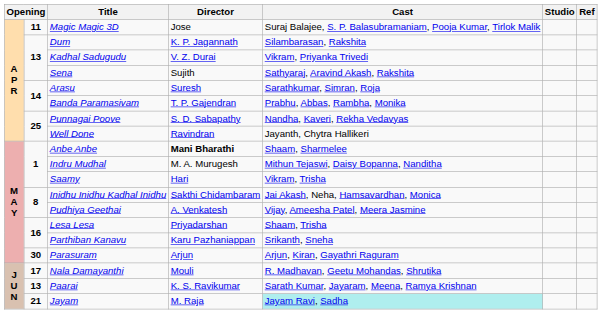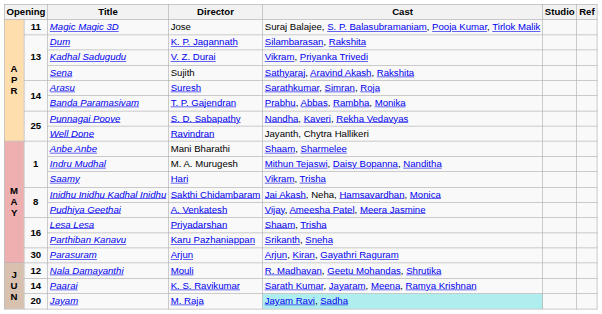(202, 149) bold -> (200, 149) normal
(36, 270) 17 -> (36, 270) 12
(36, 286) 13 -> (36, 286) 14
(36, 301) 21 -> (36, 301) 20
